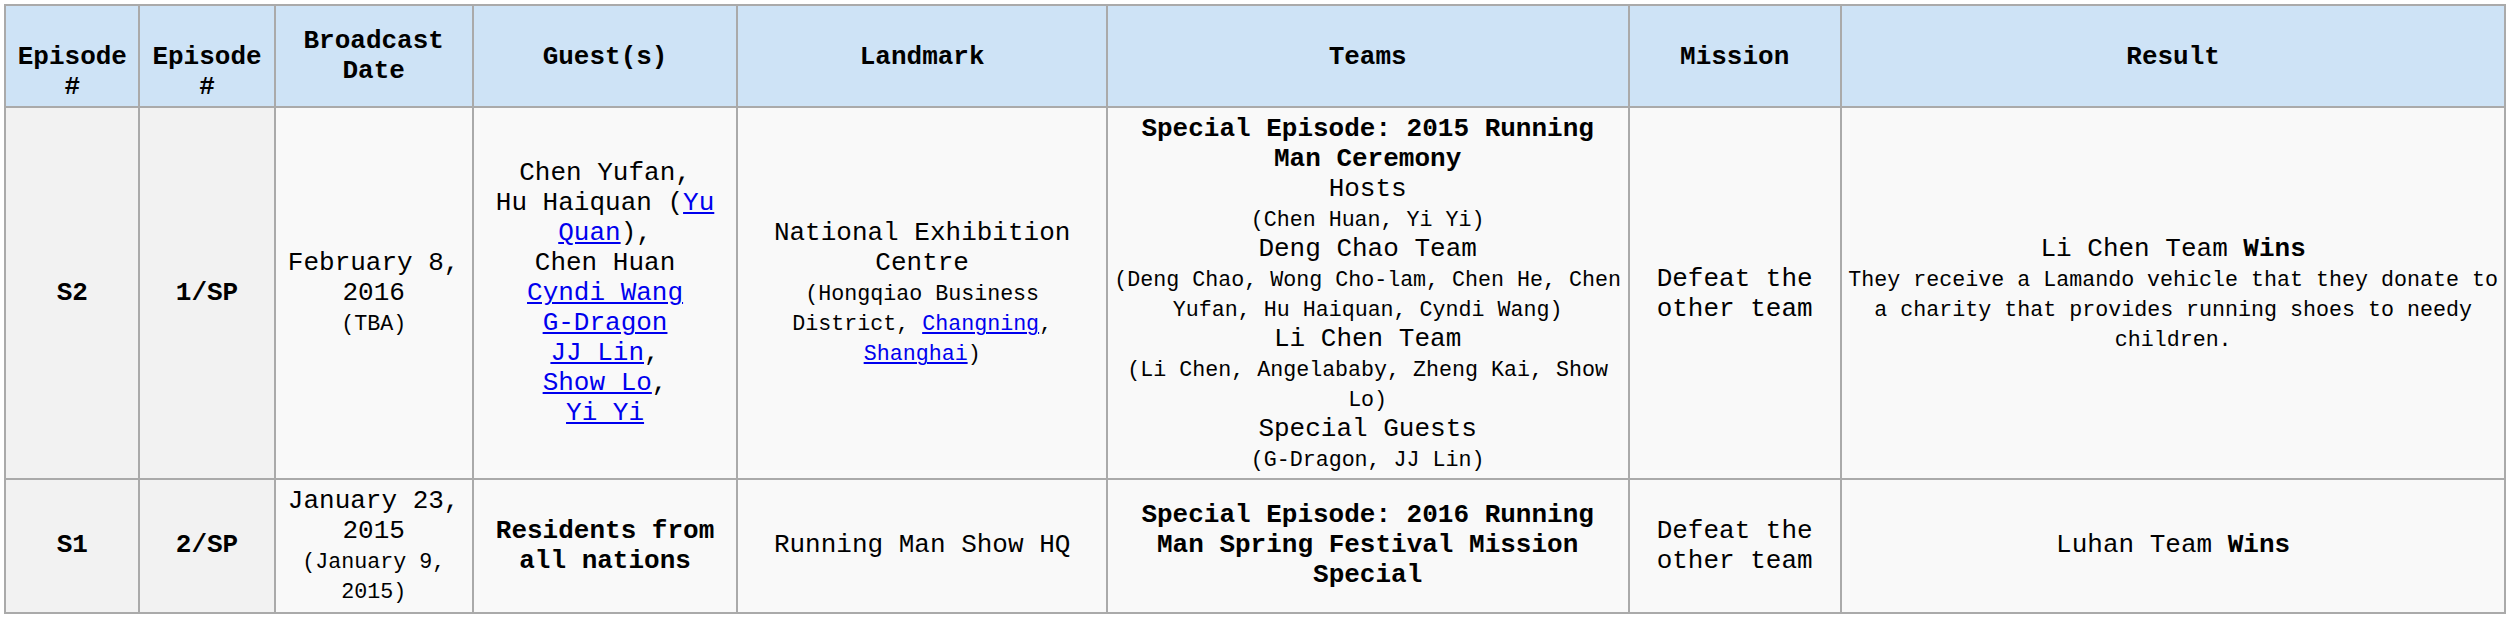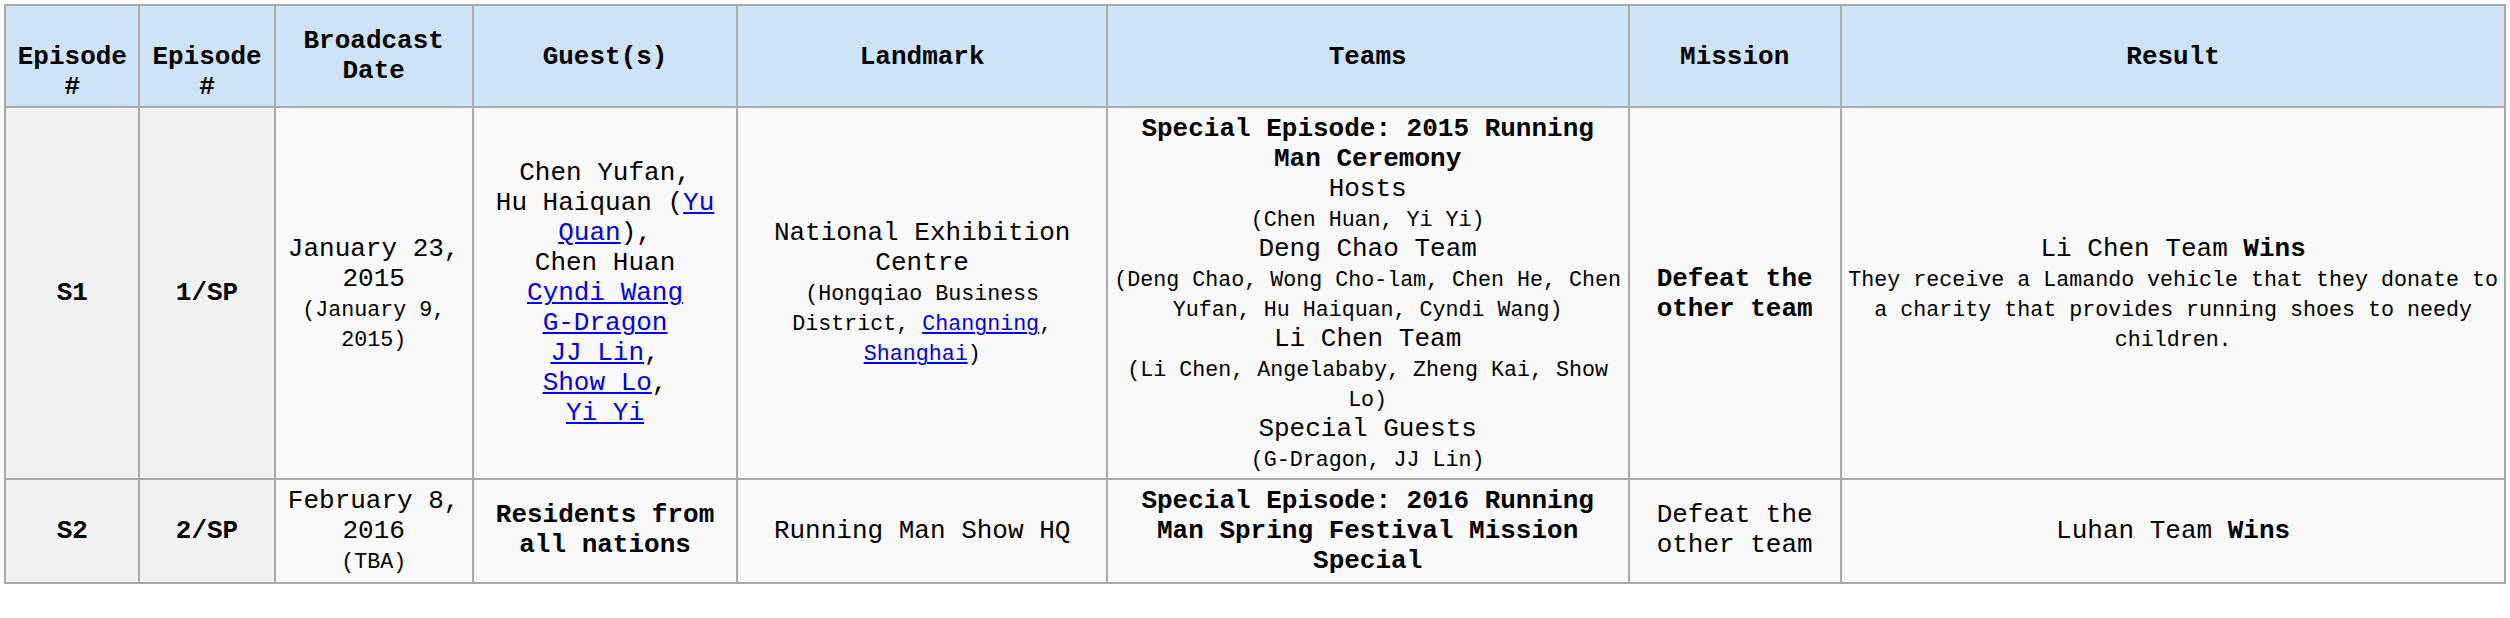(72, 294) S2 -> (72, 294) S1
(374, 293) February 8, 2016 (TBA) -> (374, 293) January 23, 2015 (January 9, 2015)
(1735, 294) normal -> (1735, 294) bold
(72, 546) S1 -> (72, 531) S2
(374, 545) January 23, 2015 (January 9, 2015) -> (374, 530) February 8, 2016 (TBA)
